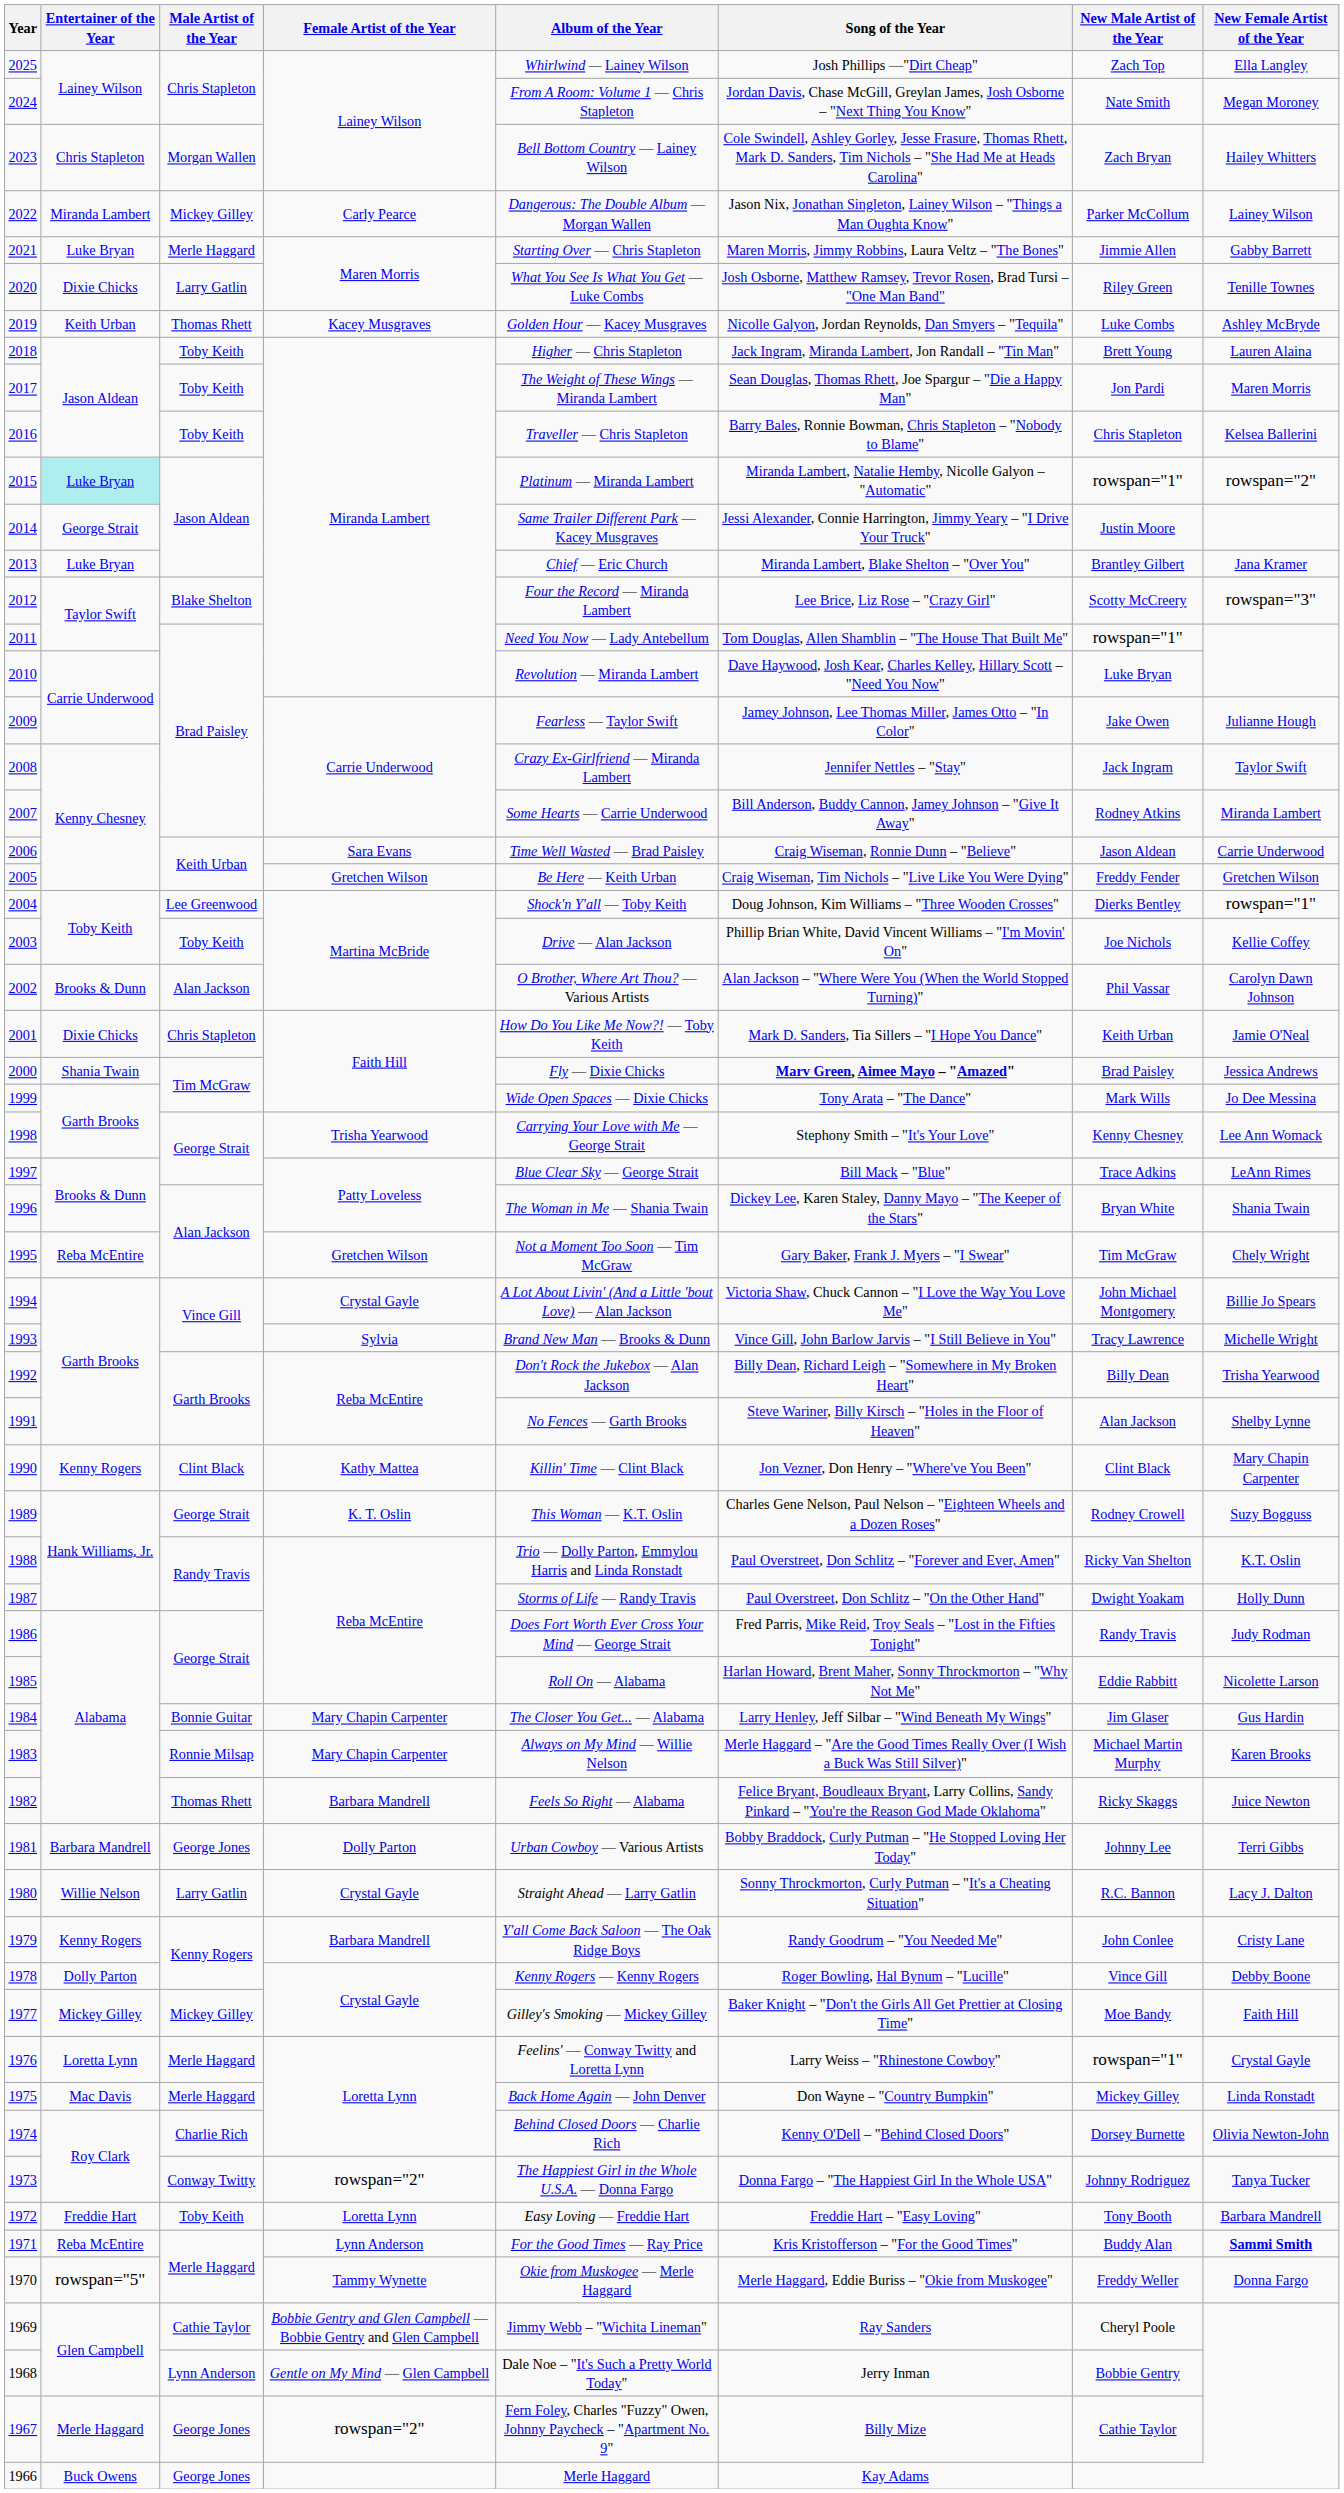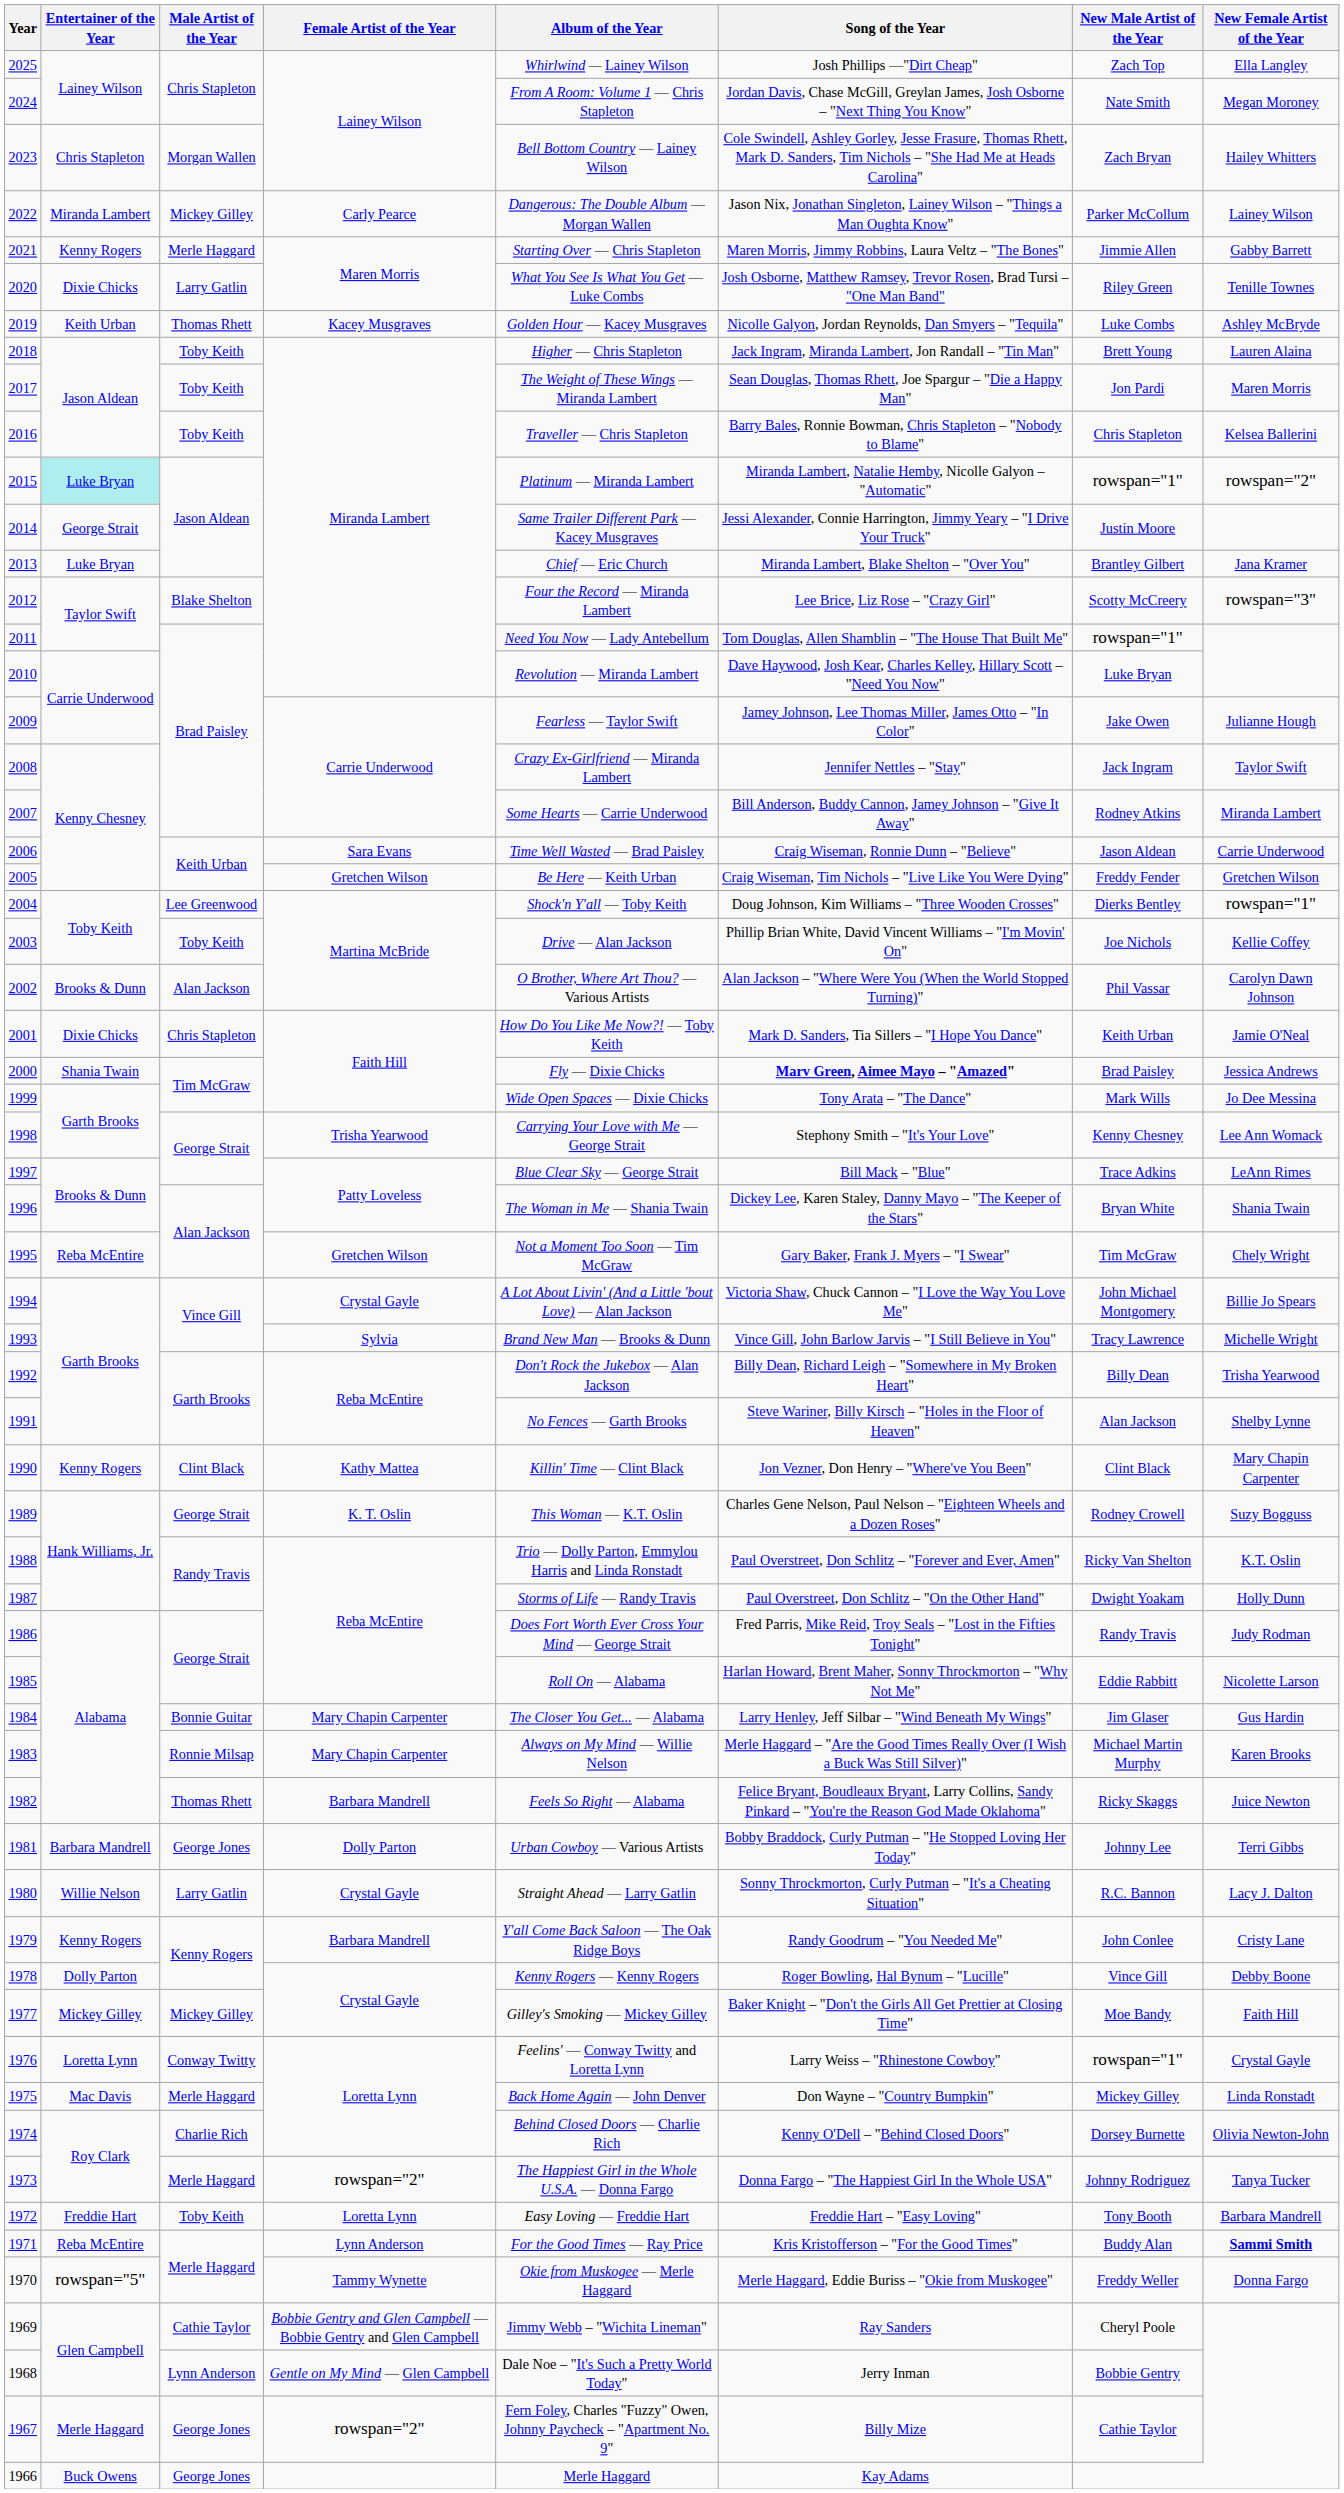(100, 250) Luke Bryan -> (100, 250) Kenny Rogers
(212, 2059) Merle Haggard -> (212, 2059) Conway Twitty
(212, 2179) Conway Twitty -> (212, 2179) Merle Haggard
